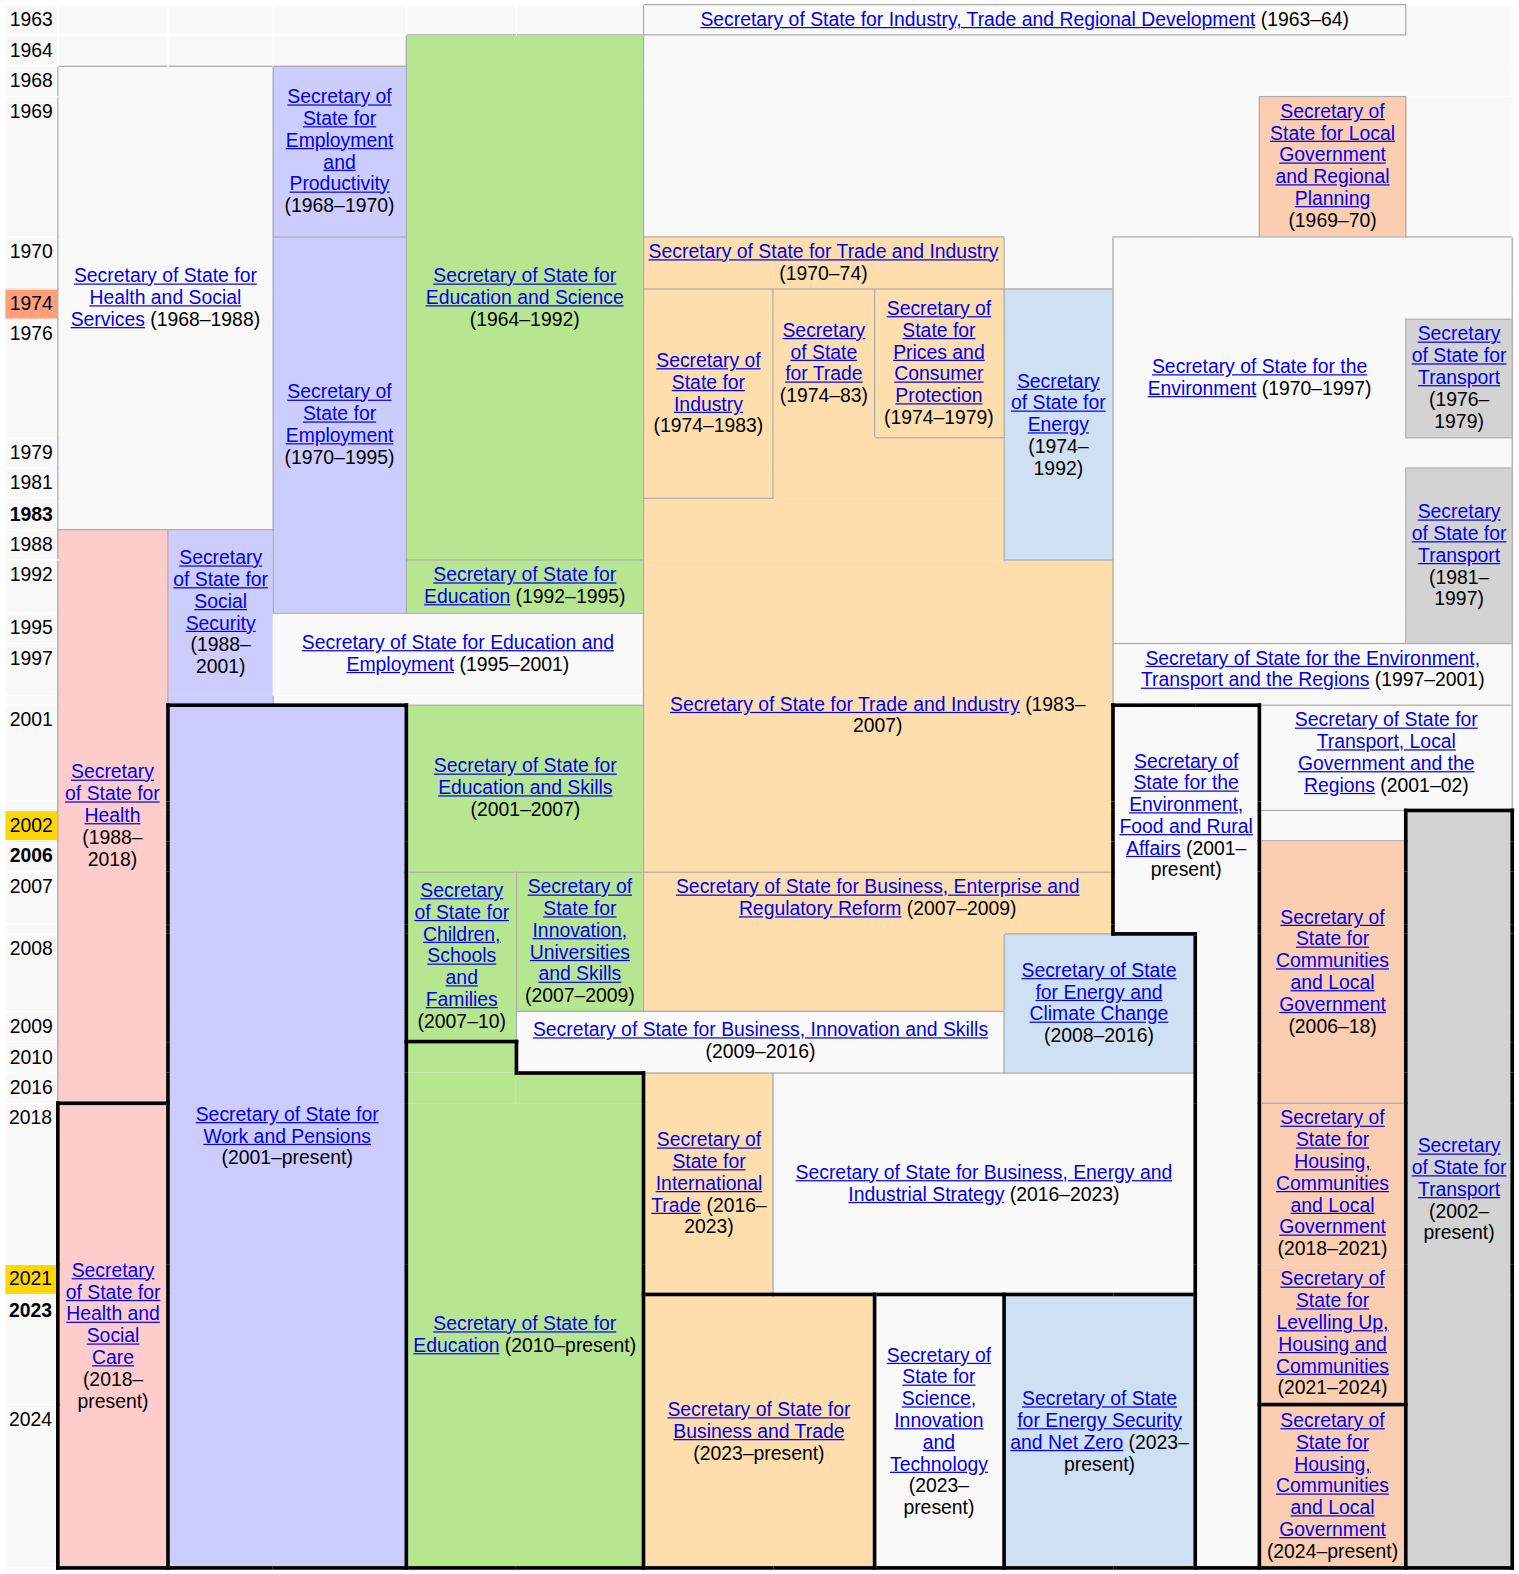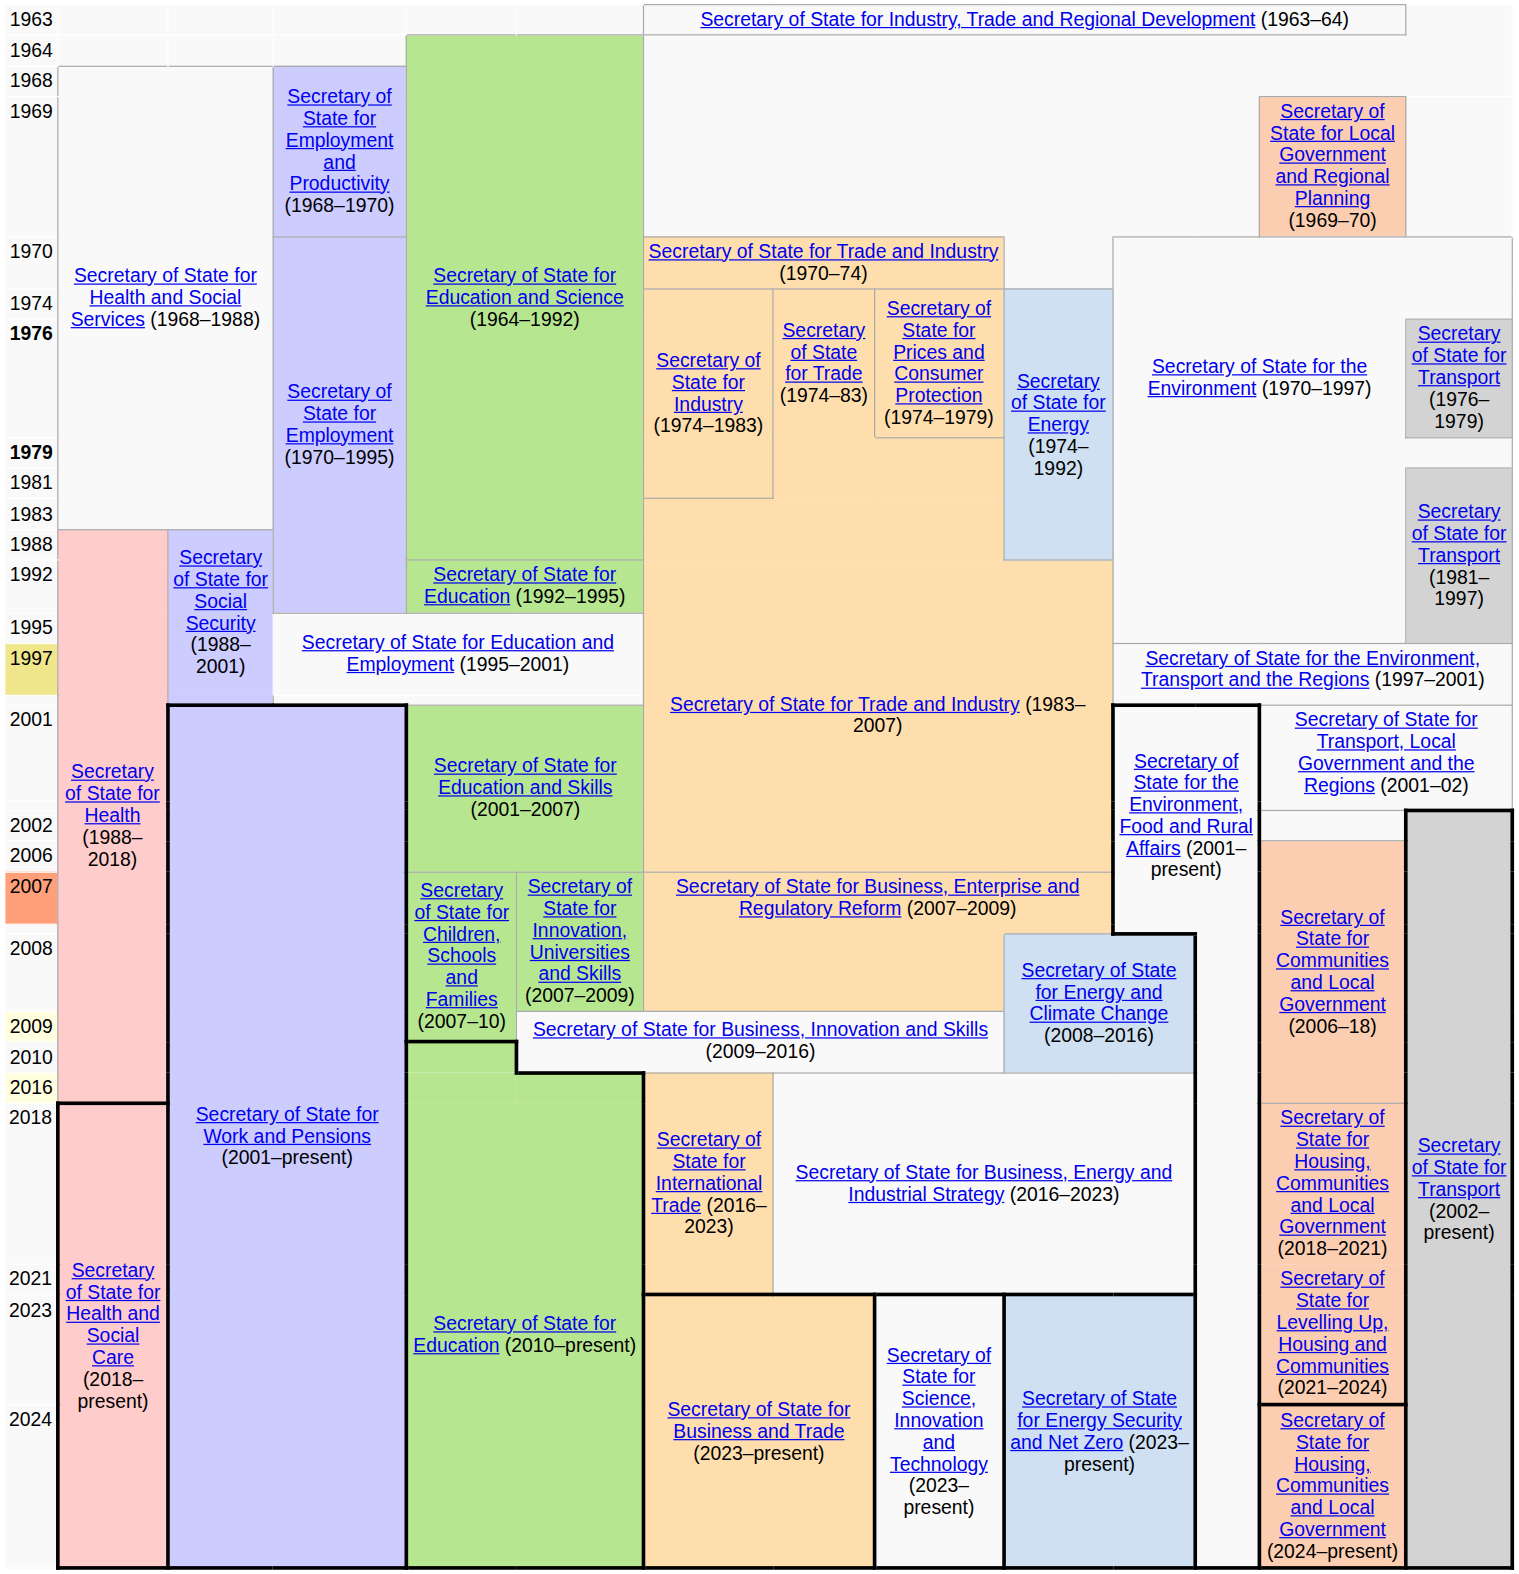(31, 304) lightsalmon background -> (31, 304) no background
(31, 334) normal -> (31, 334) bold
(31, 452) normal -> (31, 452) bold
(31, 513) bold -> (31, 513) normal
(31, 658) no background -> (31, 658) khaki background
(31, 825) gold background -> (31, 825) no background
(31, 856) bold -> (31, 856) normal
(31, 886) no background -> (31, 886) lightsalmon background
(31, 1026) no background -> (31, 1026) lightyellow background
(31, 1087) no background -> (31, 1087) lightyellow background
(31, 1279) gold background -> (31, 1279) no background
(31, 1310) bold -> (31, 1310) normal
